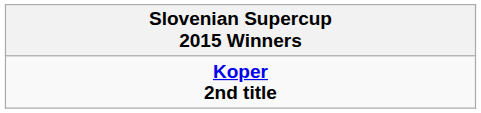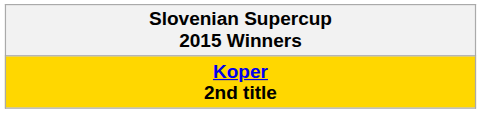(240, 81) no background -> (240, 81) gold background
